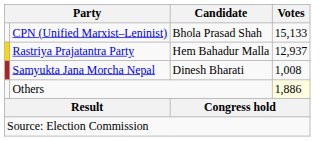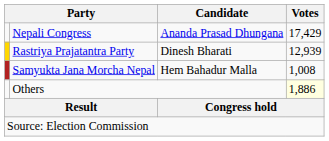+ row: (52, 32)
- row: (90, 32)
(221, 51) Hem Bahadur Malla -> (196, 51) Dinesh Bharati
(291, 51) 12,937 -> (305, 51) 12,939
(208, 70) Dinesh Bharati -> (209, 70) Hem Bahadur Malla
